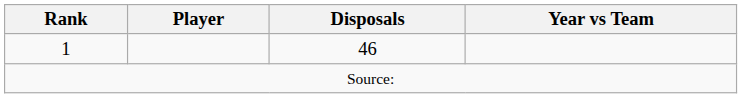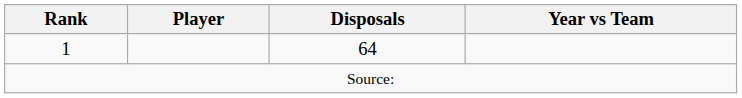(368, 48) 46 -> (368, 48) 64
